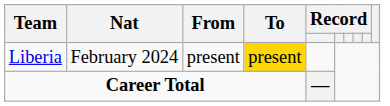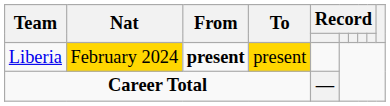(124, 56) no background -> (124, 56) gold background
(213, 56) normal -> (216, 56) bold
